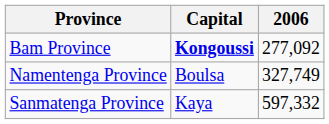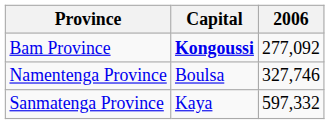(291, 75) 327,749 -> (291, 75) 327,746
